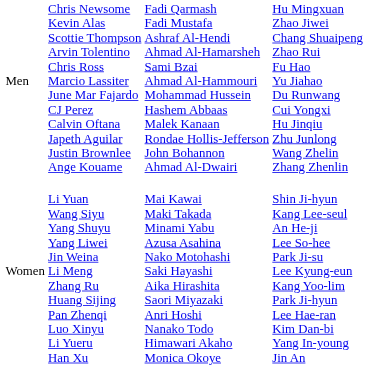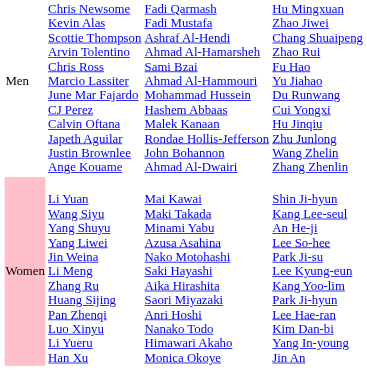(25, 271) no background -> (25, 271) pink background
